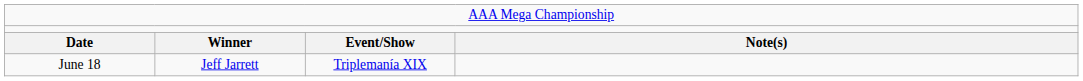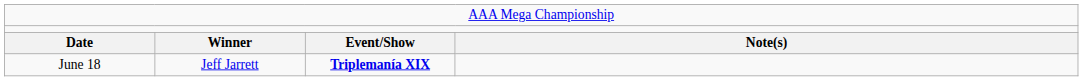(380, 64) normal -> (380, 64) bold
